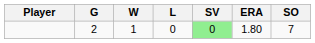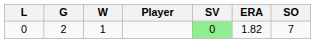columns swapped: (39, 13) <-> (173, 13)
(252, 30) 1.80 -> (252, 30) 1.82
